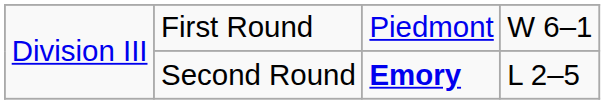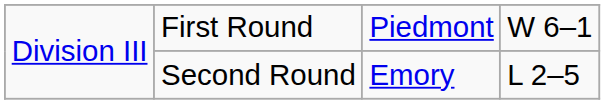(415, 74) bold -> (412, 74) normal
